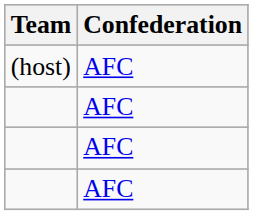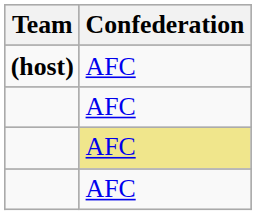(41, 65) normal -> (42, 65) bold
(108, 147) no background -> (111, 147) khaki background
